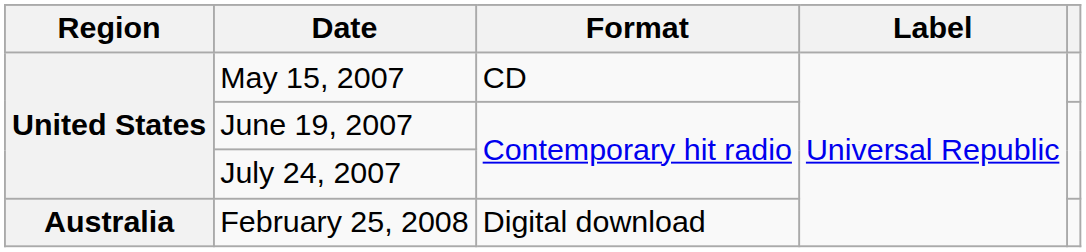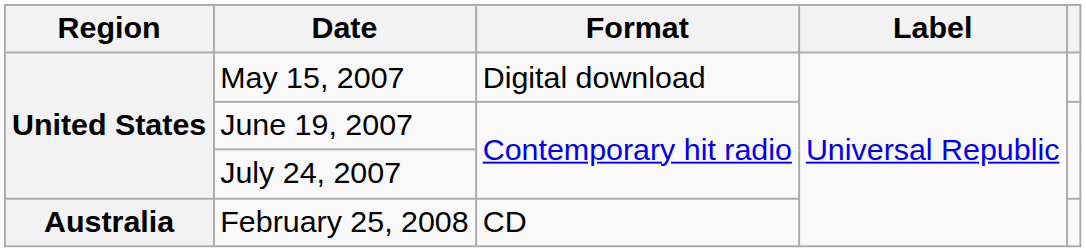(505, 76) CD -> (594, 76) Digital download
(594, 221) Digital download -> (505, 221) CD
